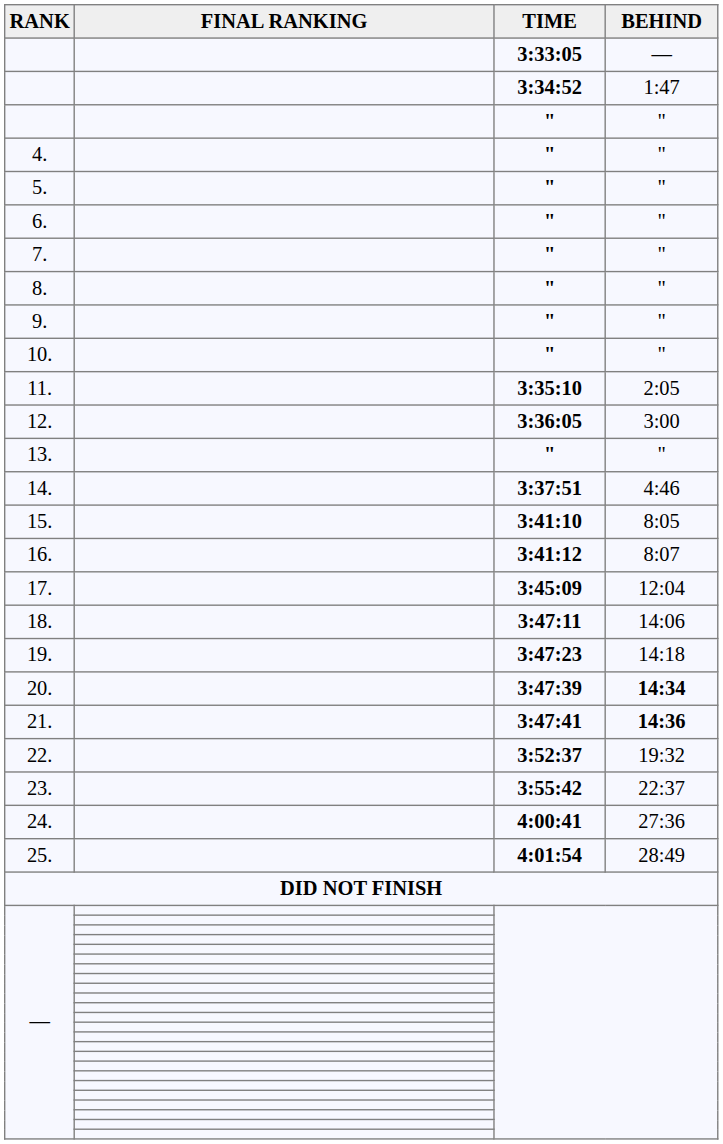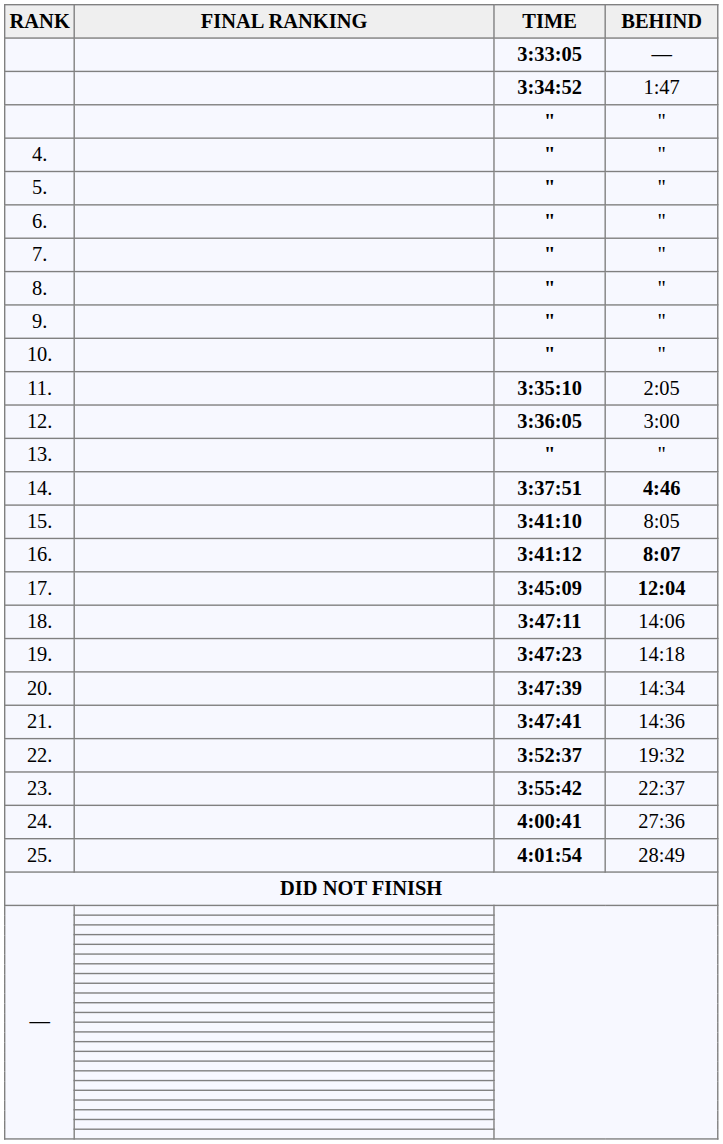(662, 488) normal -> (662, 488) bold
(662, 554) normal -> (662, 554) bold
(662, 588) normal -> (662, 588) bold
(662, 688) bold -> (662, 688) normal
(662, 721) bold -> (662, 721) normal
